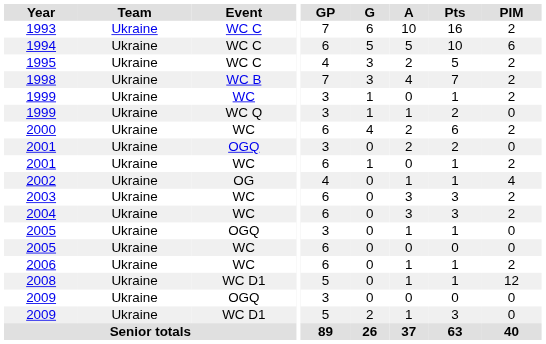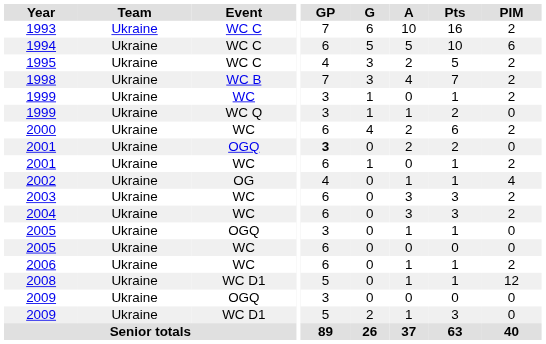(325, 146) normal -> (325, 146) bold
